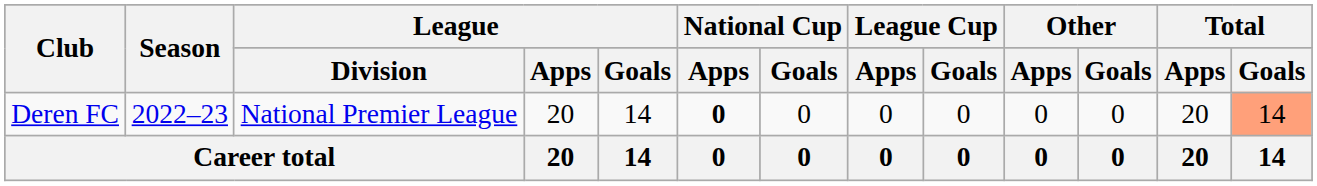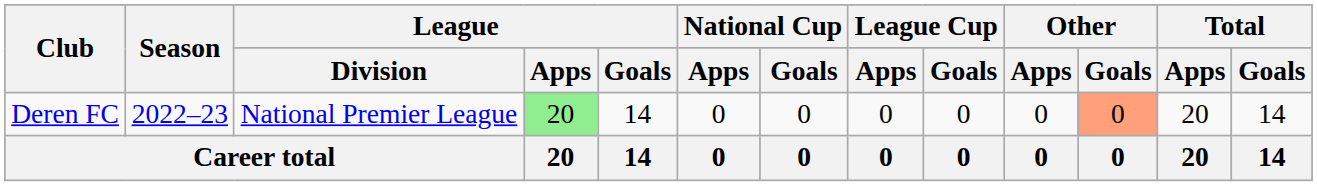(561, 113) no background -> (561, 113) lightgreen background
(719, 113) bold -> (719, 113) normal
(1118, 113) no background -> (1118, 113) lightsalmon background
(1272, 113) lightsalmon background -> (1272, 113) no background
